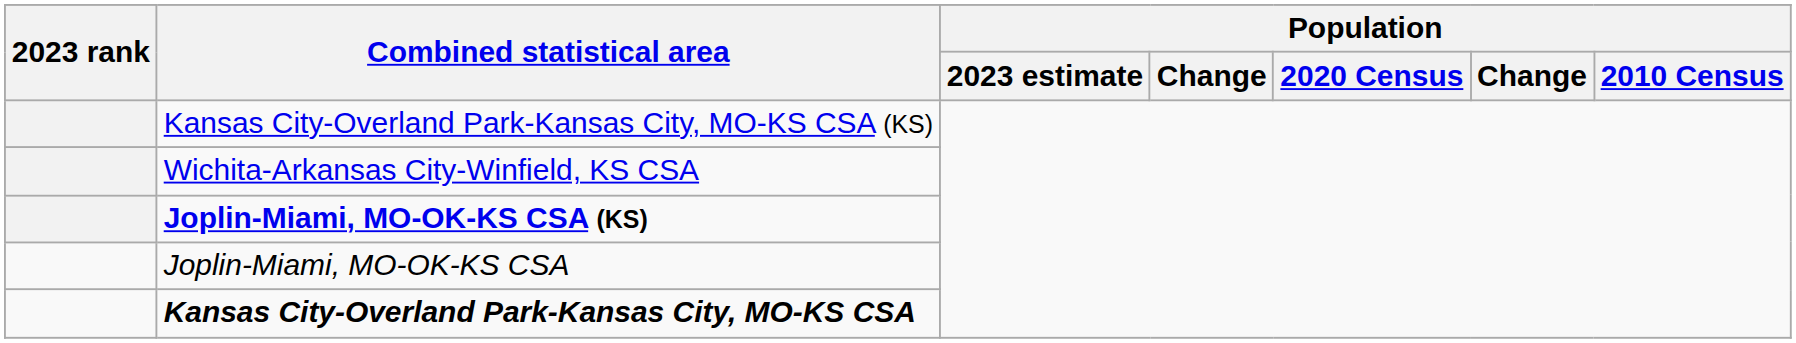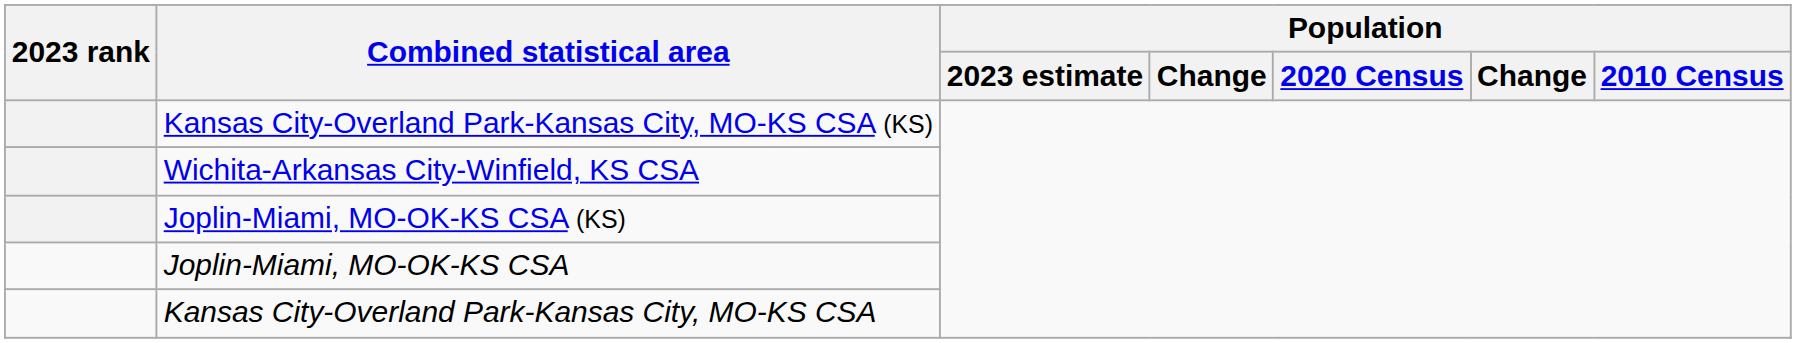(406, 218) bold -> (395, 218) normal
(540, 312) bold -> (520, 312) normal
